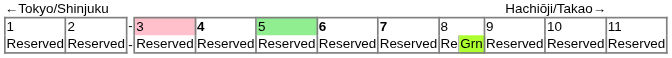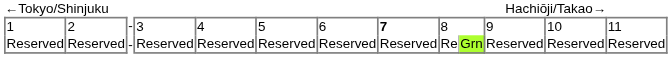(140, 26) pink background -> (140, 26) no background
(201, 26) bold -> (201, 26) normal
(262, 26) lightgreen background -> (262, 26) no background
(323, 26) bold -> (323, 26) normal
